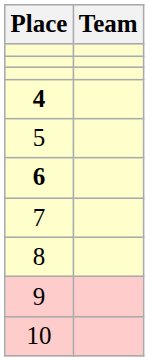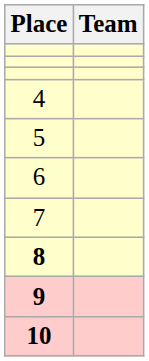(39, 98) bold -> (39, 98) normal
(39, 177) bold -> (39, 177) normal
(39, 256) normal -> (39, 256) bold
(39, 296) normal -> (39, 296) bold
(39, 335) normal -> (39, 335) bold
